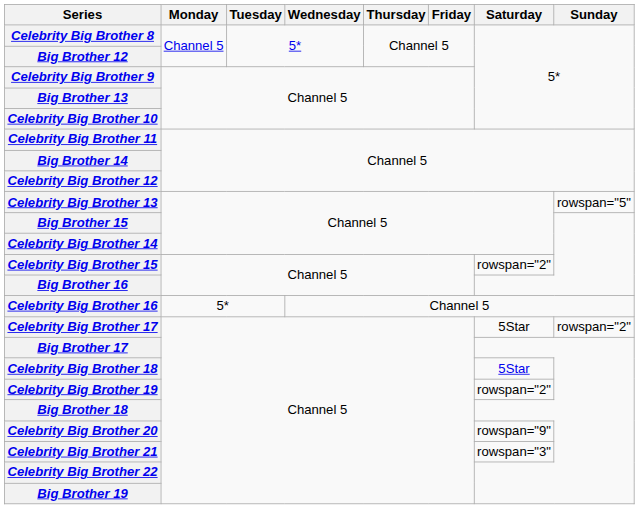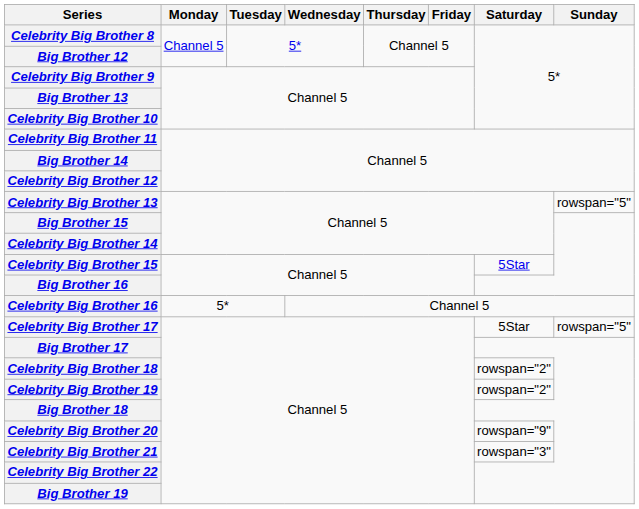(514, 264) rowspan="2" -> (514, 264) 5Star
(594, 327) rowspan="2" -> (594, 327) rowspan="5"
(514, 368) 5Star -> (514, 368) rowspan="2"
